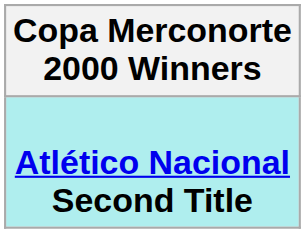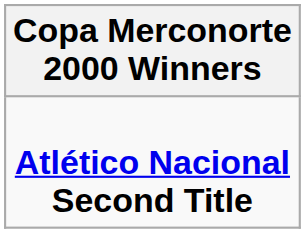(152, 180) paleturquoise background -> (152, 180) no background
